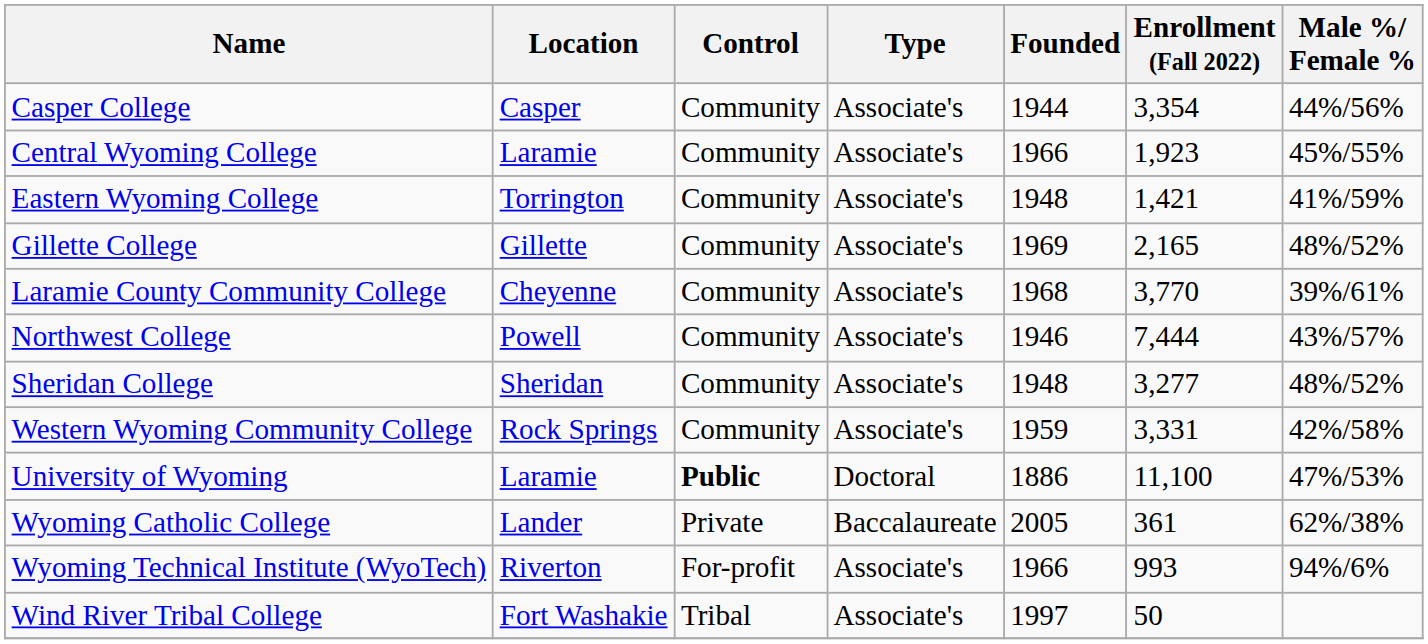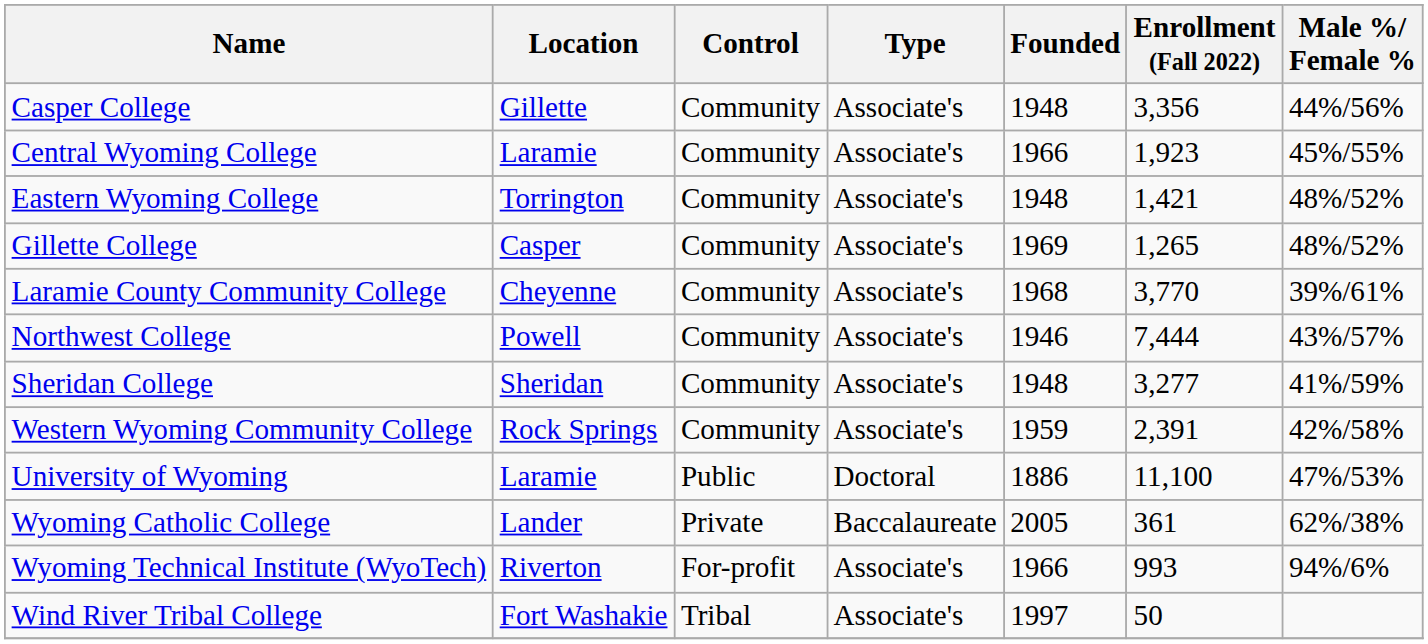(540, 106) Casper -> (543, 106) Gillette
(1039, 106) 1944 -> (1039, 106) 1948
(1166, 106) 3,354 -> (1166, 106) 3,356
(1346, 198) 41%/59% -> (1346, 198) 48%/52%
(543, 245) Gillette -> (540, 245) Casper
(1166, 245) 2,165 -> (1166, 245) 1,265
(1346, 383) 48%/52% -> (1346, 383) 41%/59%
(1166, 429) 3,331 -> (1166, 429) 2,391
(721, 475) bold -> (718, 475) normal
